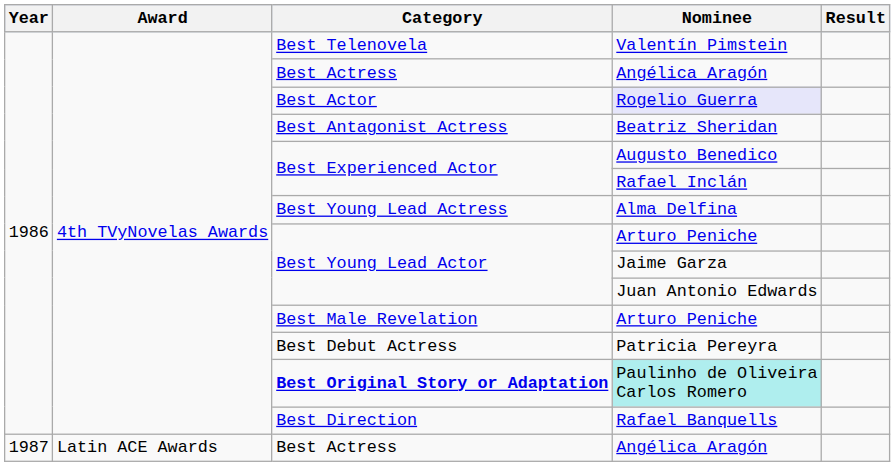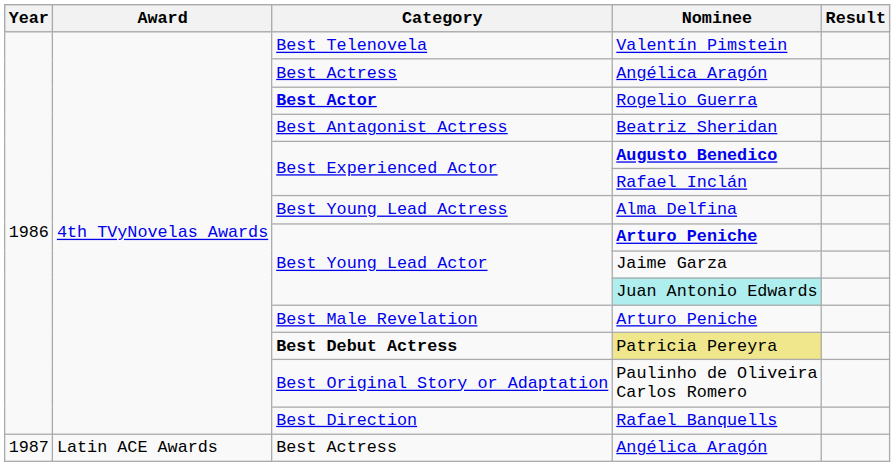(327, 100) normal -> (327, 100) bold
(687, 100) lavender background -> (687, 100) no background
(697, 155) normal -> (697, 155) bold
(687, 237) normal -> (687, 237) bold
(717, 292) no background -> (717, 292) paleturquoise background
(367, 346) normal -> (367, 346) bold
(697, 346) no background -> (697, 346) khaki background
(442, 383) bold -> (442, 383) normal
(717, 383) paleturquoise background -> (717, 383) no background
